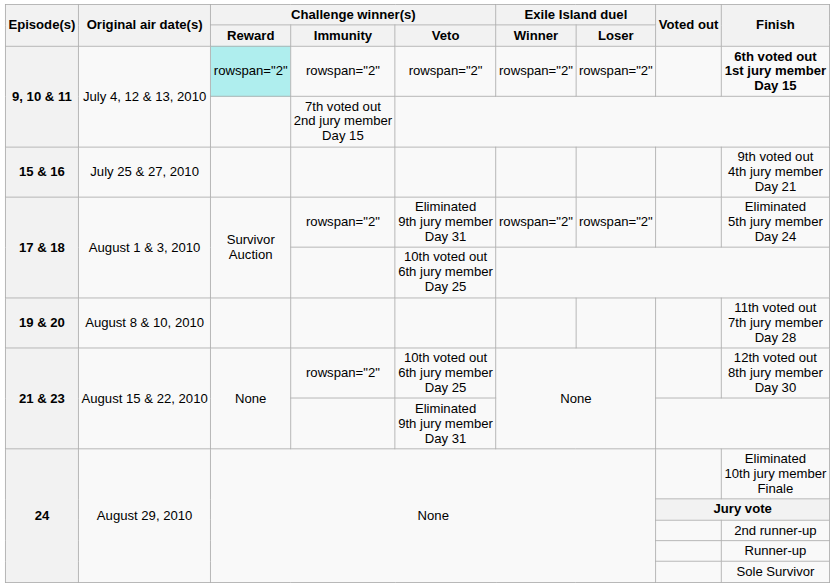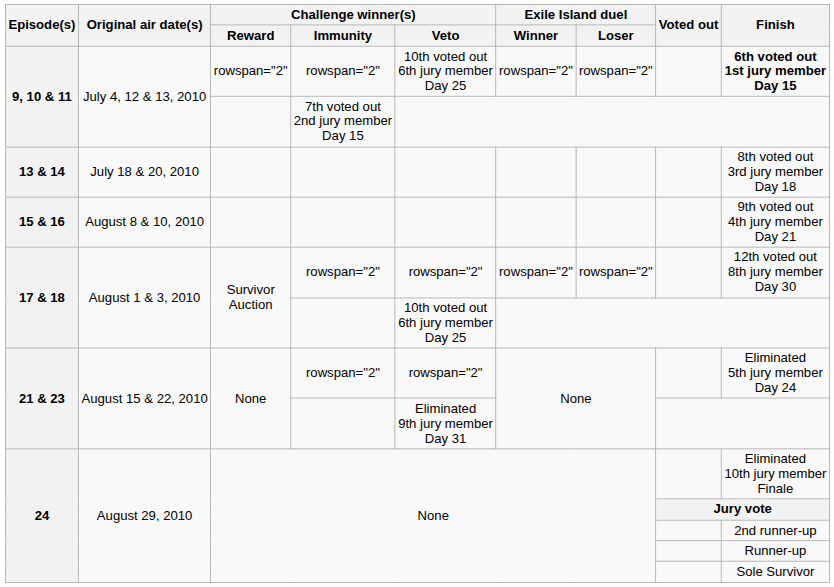(251, 71) paleturquoise background -> (251, 71) no background
(446, 71) rowspan="2" -> (446, 71) 10th voted out 6th jury member Day 25
+ row: (42, 171)
(145, 171) July 25 & 27, 2010 -> (145, 222) August 8 & 10, 2010
(446, 222) Eliminated 9th jury member Day 31 -> (446, 272) rowspan="2"
(775, 222) Eliminated 5th jury member Day 24 -> (775, 272) 12th voted out 8th jury member Day 30
- row: (42, 322)
(446, 373) 10th voted out 6th jury member Day 25 -> (446, 373) rowspan="2"
(775, 373) 12th voted out 8th jury member Day 30 -> (775, 373) Eliminated 5th jury member Day 24
